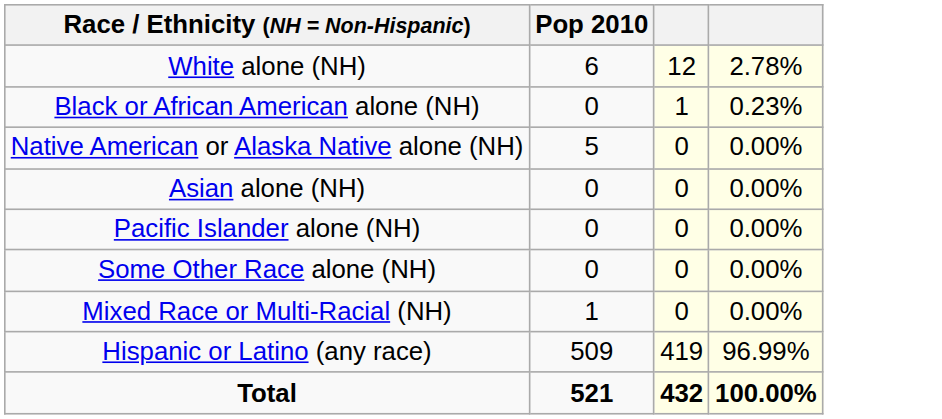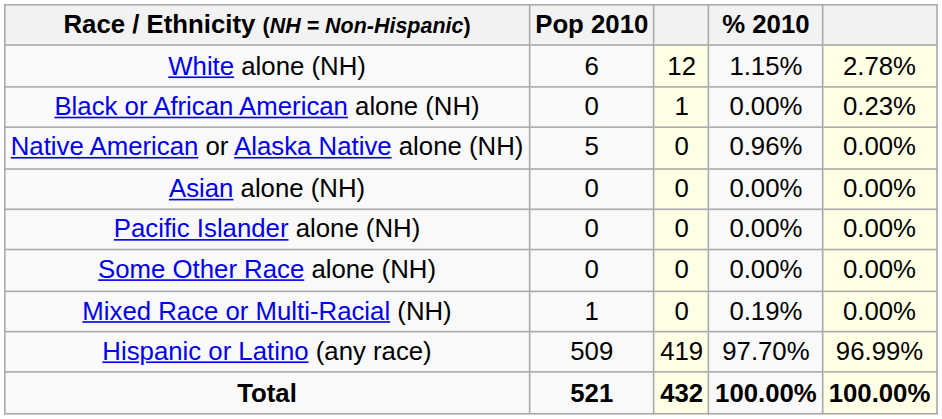+ column: (766, 24)
